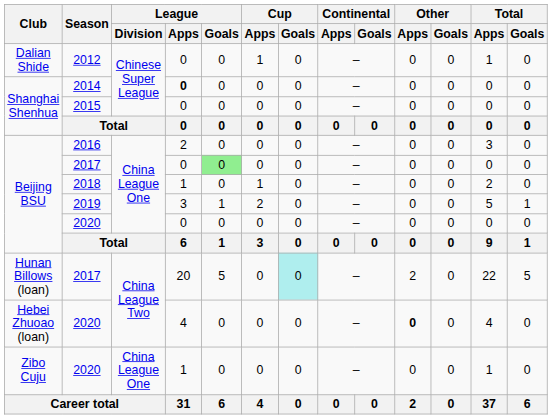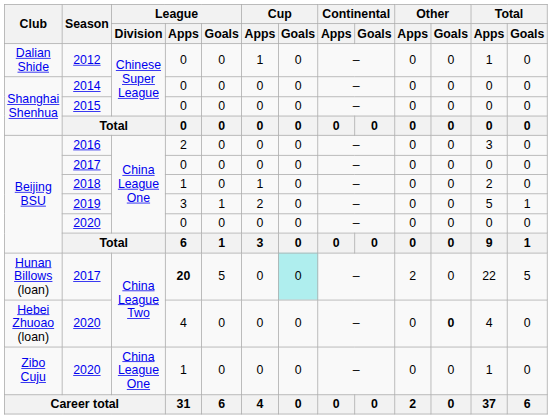(183, 86) bold -> (183, 86) normal
(222, 164) lightgreen background -> (222, 164) no background
(183, 276) normal -> (183, 276) bold
(413, 323) bold -> (413, 323) normal
(451, 323) normal -> (451, 323) bold
